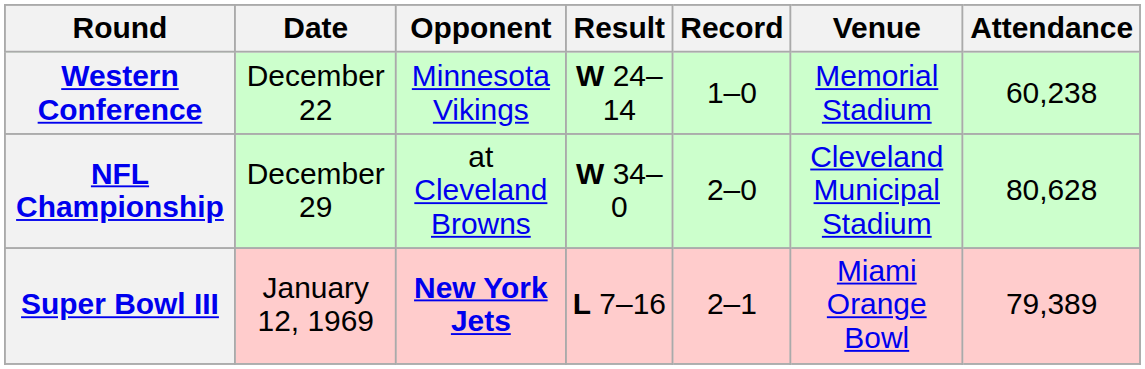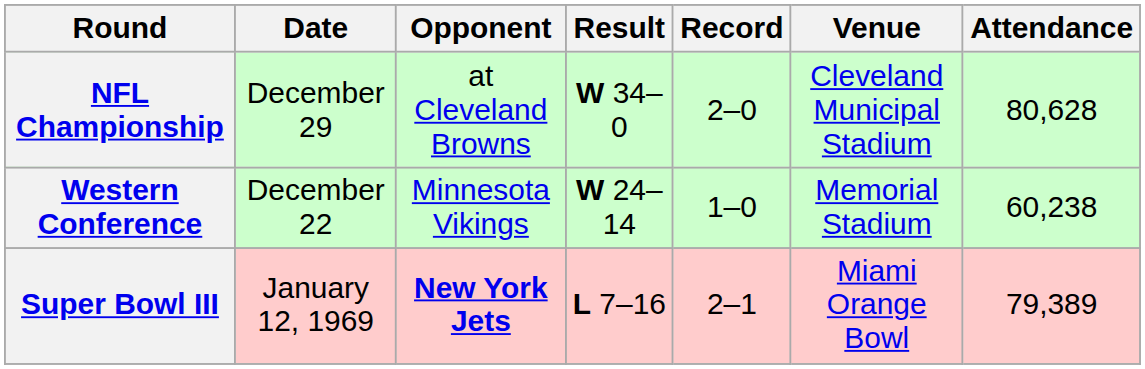rows swapped: (120, 92) <-> (120, 190)
